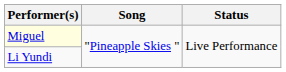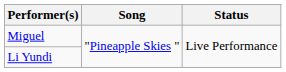(26, 35) lightyellow background -> (26, 35) no background
